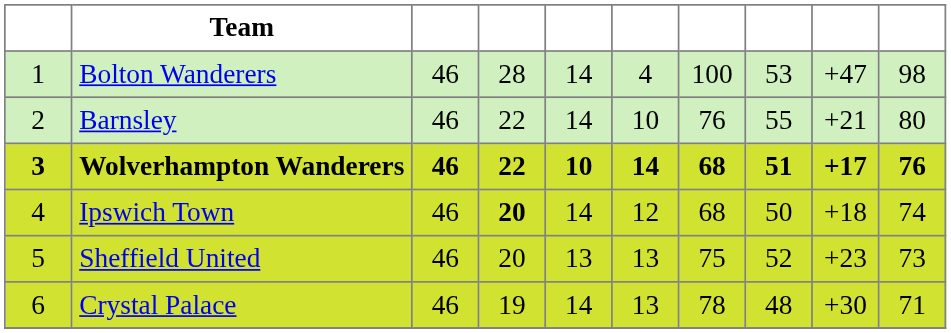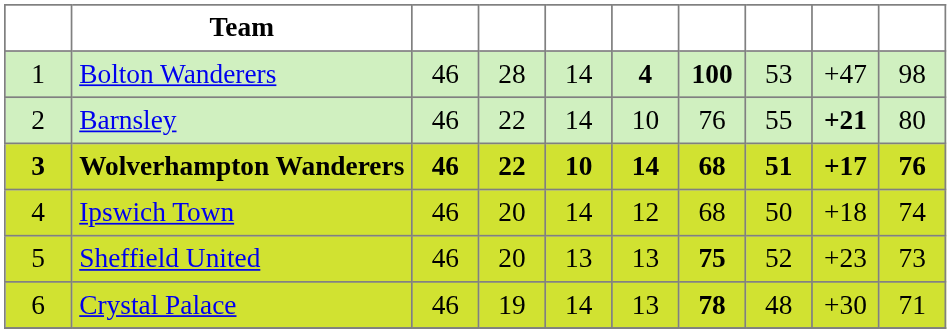(645, 73) normal -> (645, 73) bold
(712, 73) normal -> (712, 73) bold
(845, 119) normal -> (845, 119) bold
(512, 212) bold -> (512, 212) normal
(712, 258) normal -> (712, 258) bold
(712, 304) normal -> (712, 304) bold
